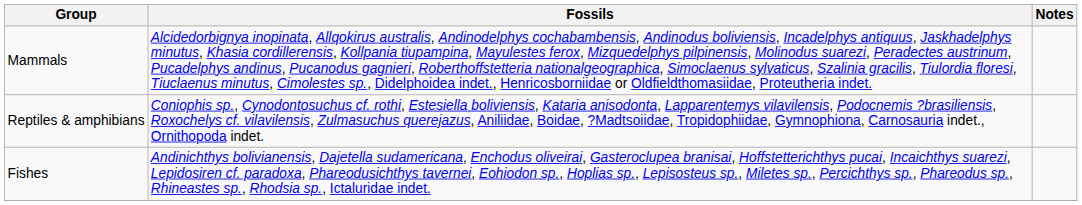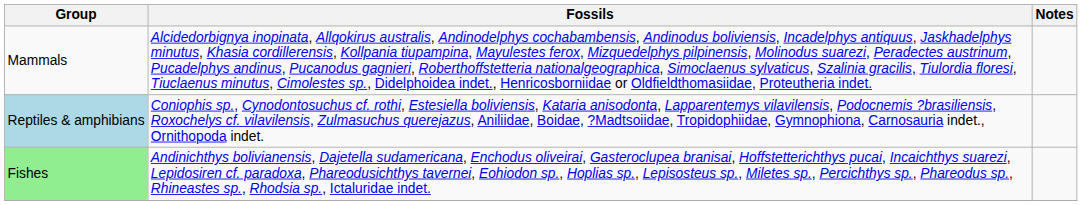(76, 120) no background -> (76, 120) lightblue background
(28, 173) no background -> (28, 173) lightgreen background
